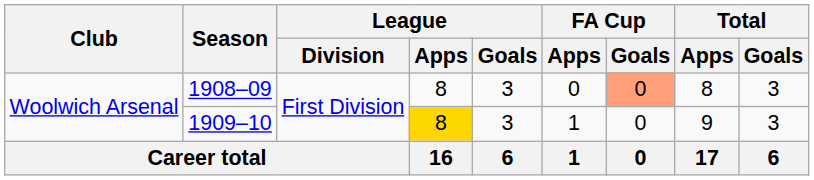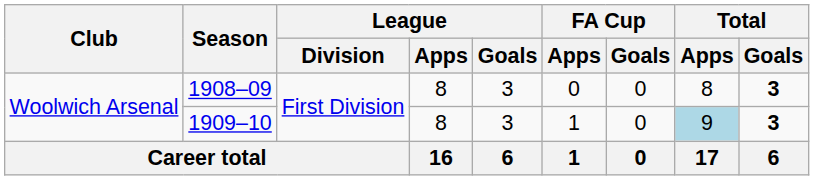(640, 89) lightsalmon background -> (640, 89) no background
(773, 89) normal -> (773, 89) bold
(441, 123) gold background -> (441, 123) no background
(707, 123) no background -> (707, 123) lightblue background
(773, 123) normal -> (773, 123) bold
